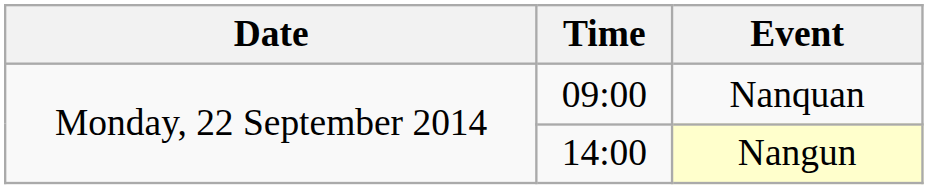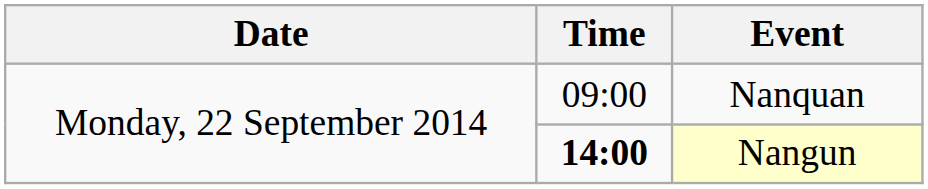(604, 152) normal -> (604, 152) bold
